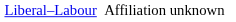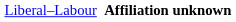(164, 10) normal -> (168, 10) bold
